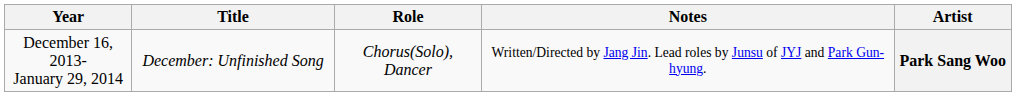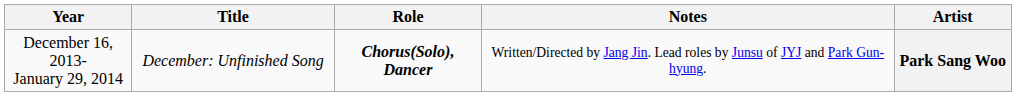(408, 60) normal -> (408, 60) bold
